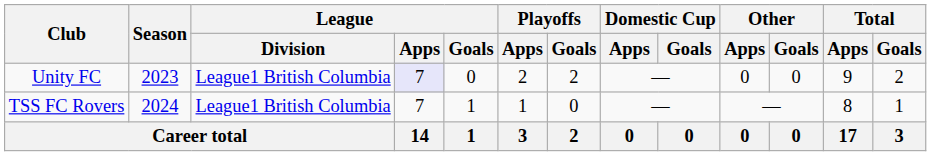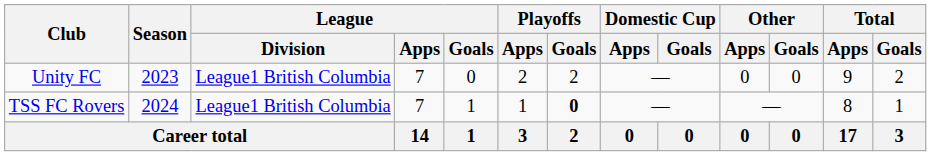(420, 77) lavender background -> (420, 77) no background
(574, 106) normal -> (574, 106) bold
